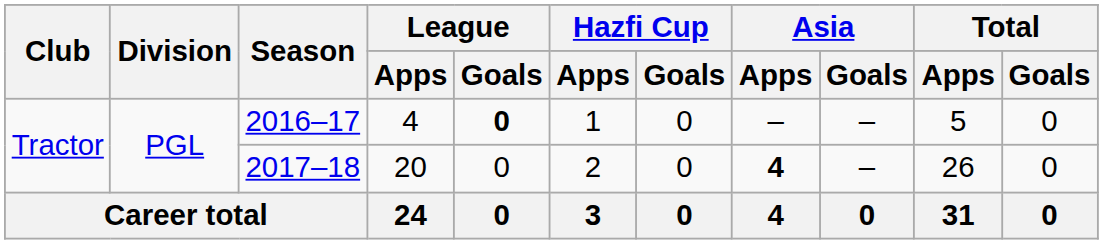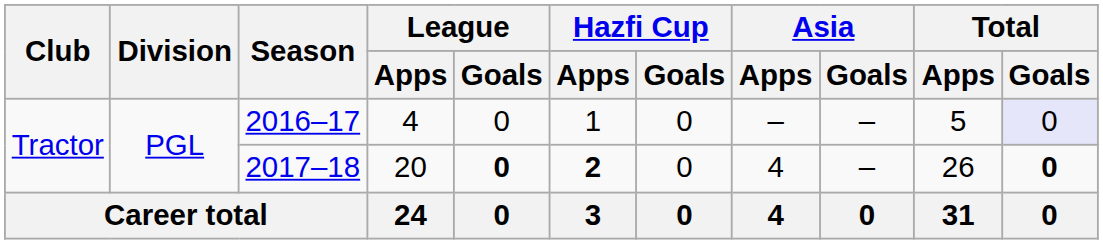(502, 121) bold -> (502, 121) normal
(1049, 121) no background -> (1049, 121) lavender background
(502, 167) normal -> (502, 167) bold
(593, 167) normal -> (593, 167) bold
(776, 167) bold -> (776, 167) normal
(1049, 167) normal -> (1049, 167) bold
